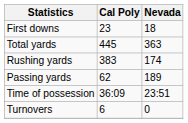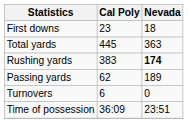(153, 61) normal -> (153, 61) bold
rows swapped: (30, 110) <-> (51, 93)
